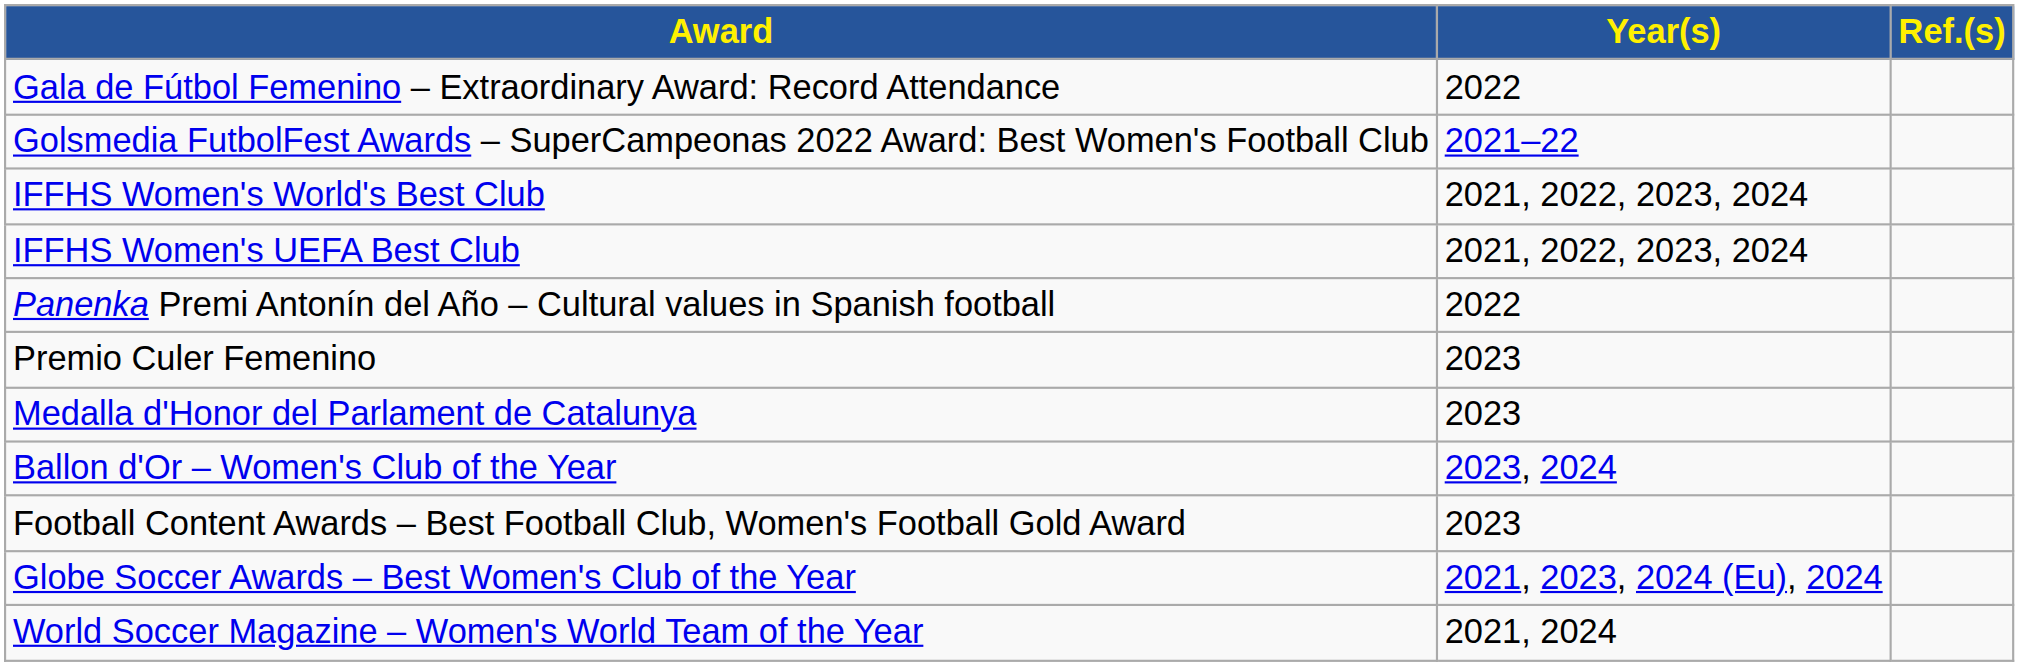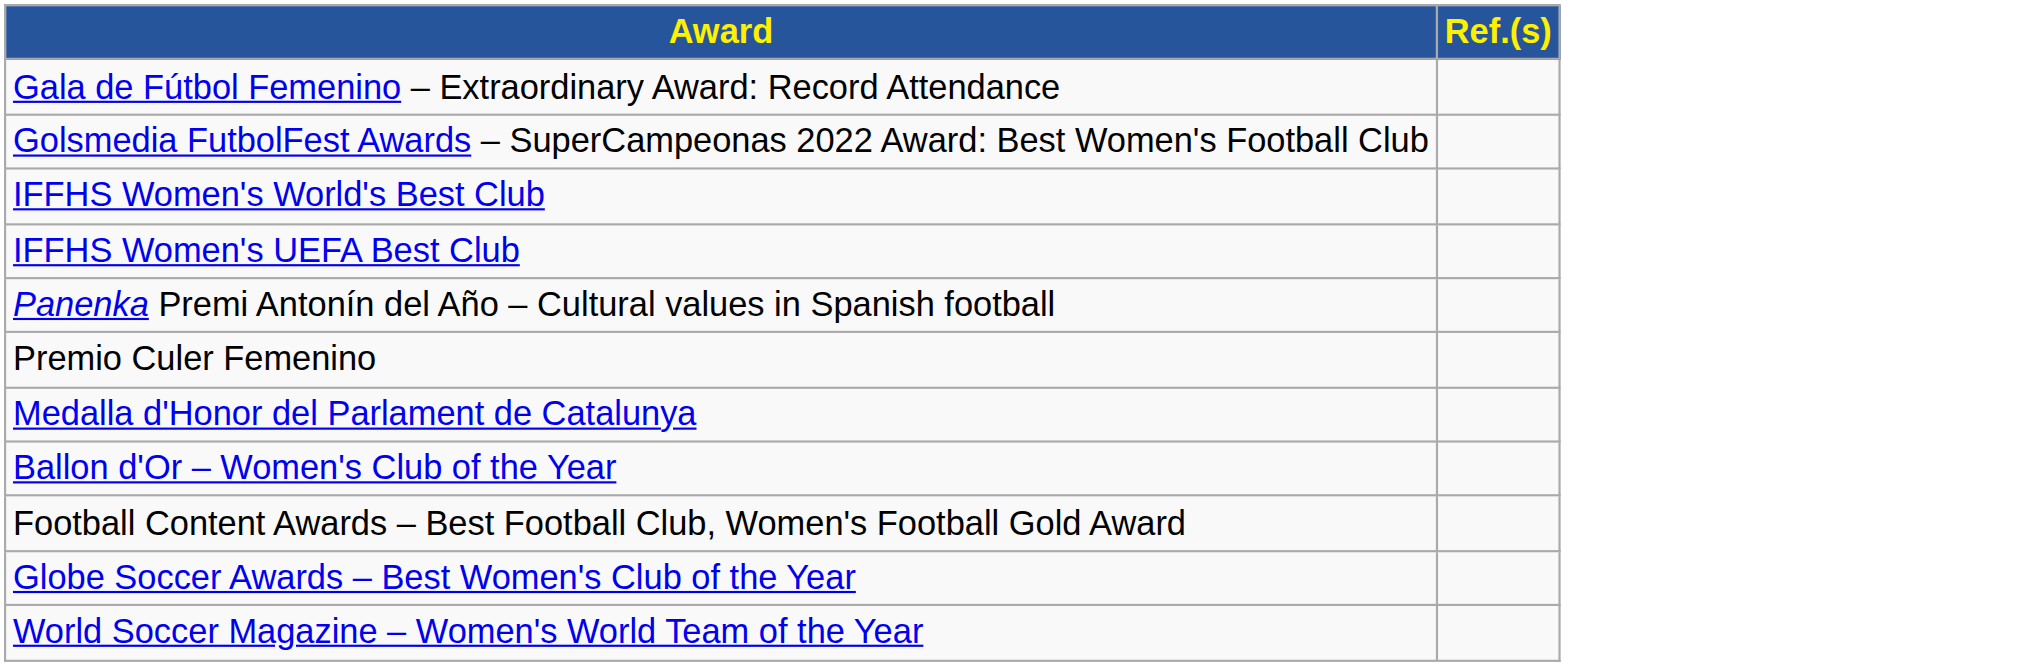- column: (1664, 31)
